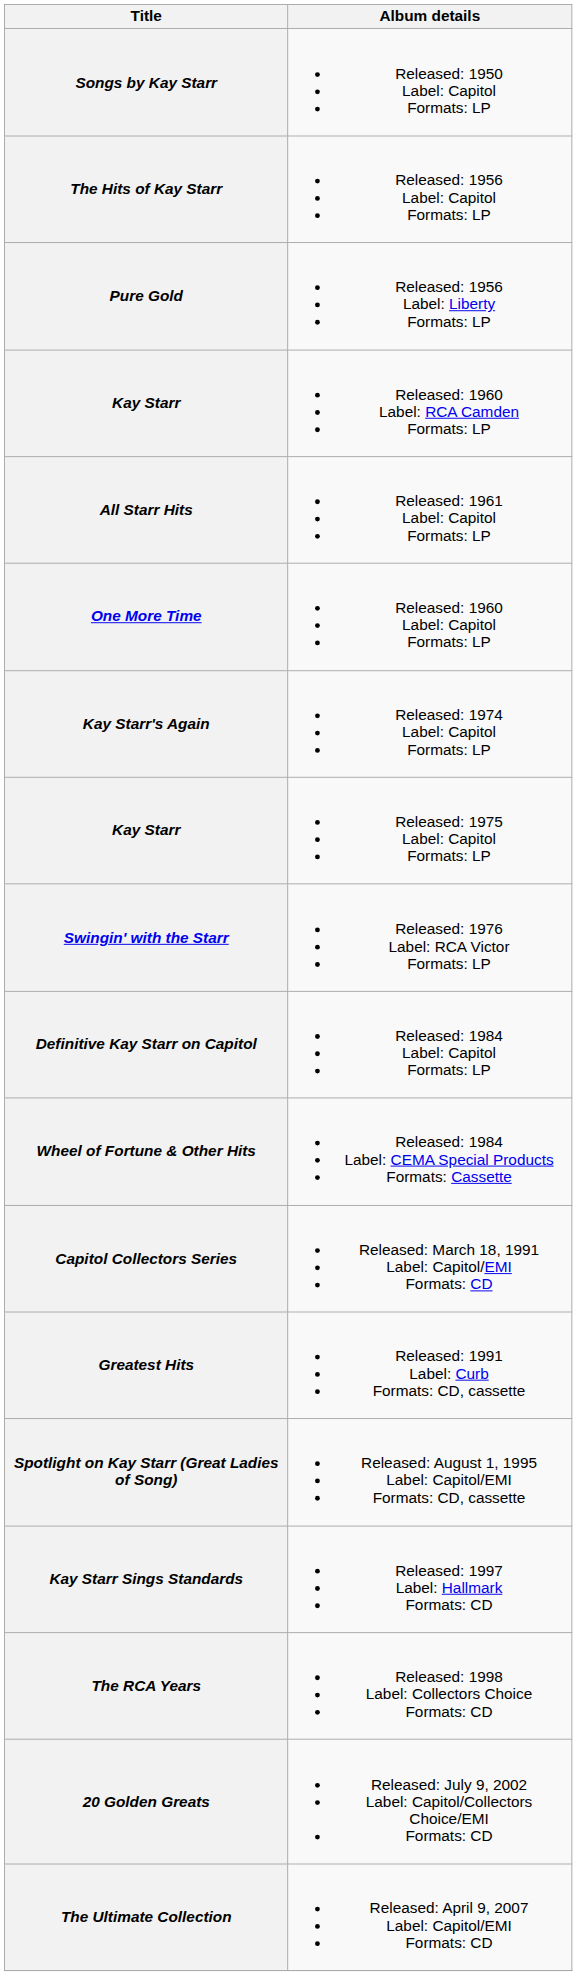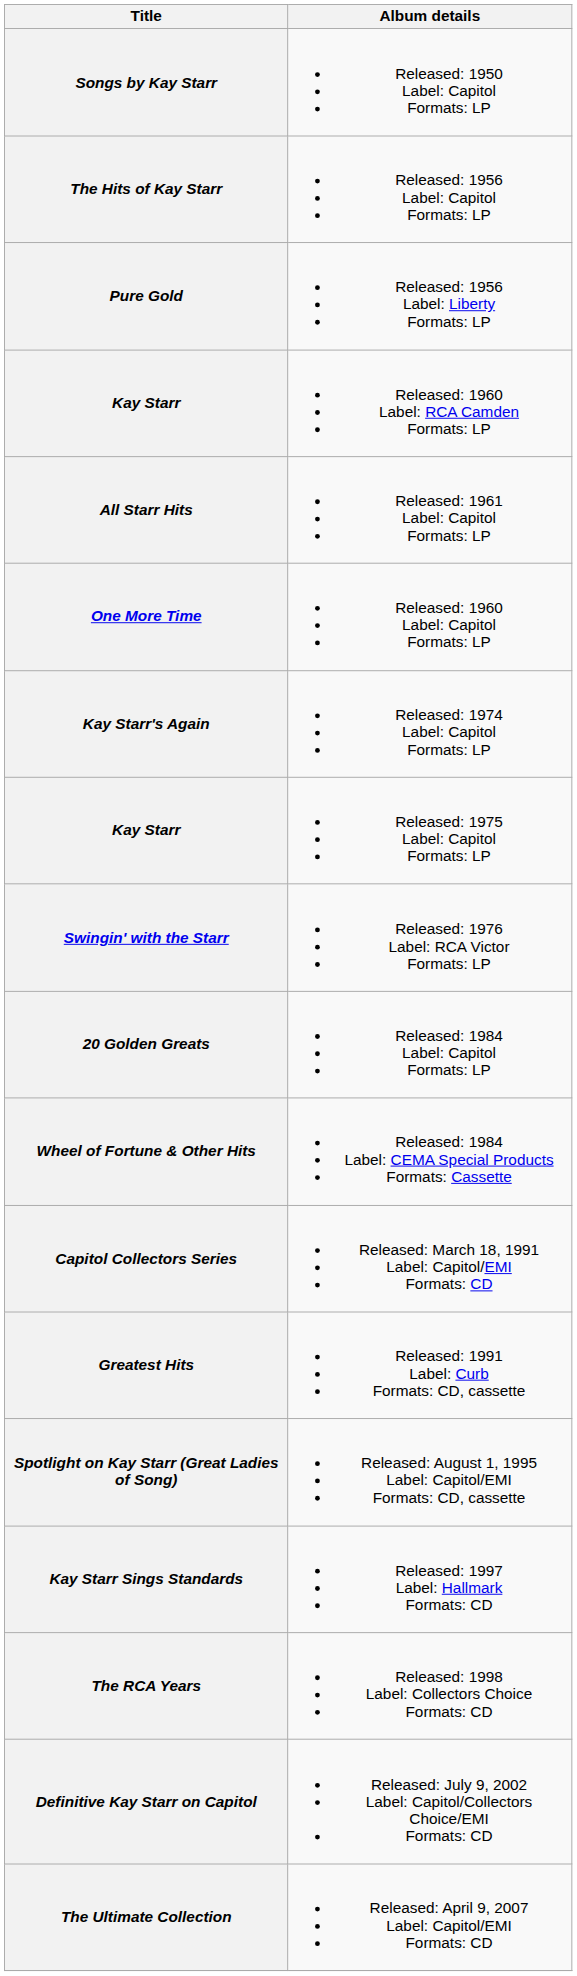(146, 1044) Definitive Kay Starr on Capitol -> (146, 1044) 20 Golden Greats
(146, 1801) 20 Golden Greats -> (146, 1801) Definitive Kay Starr on Capitol
